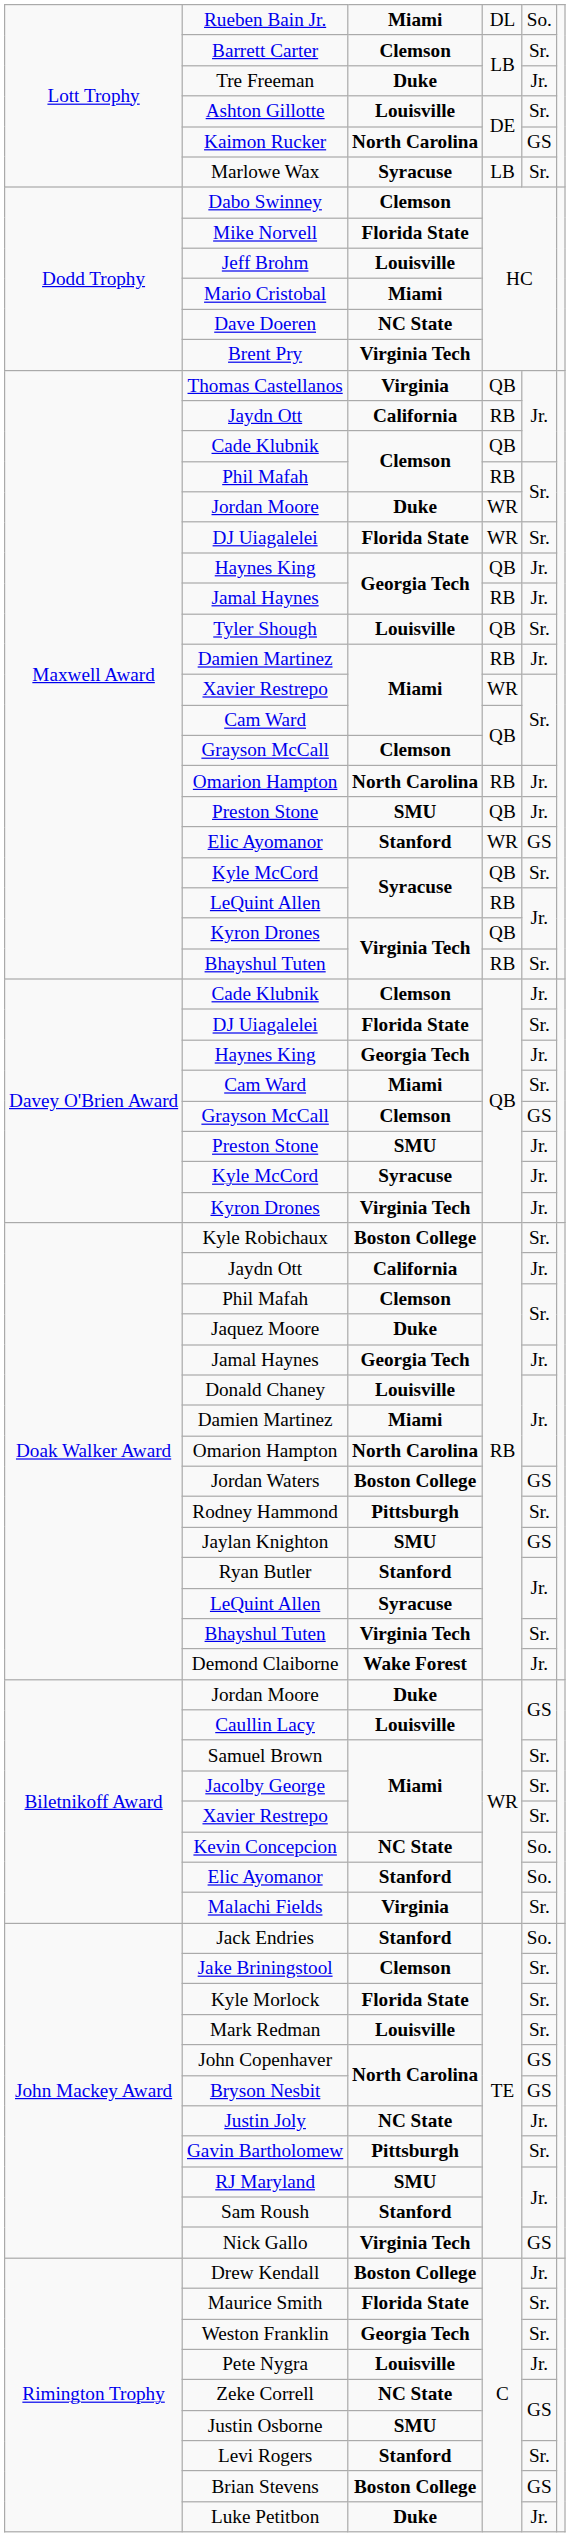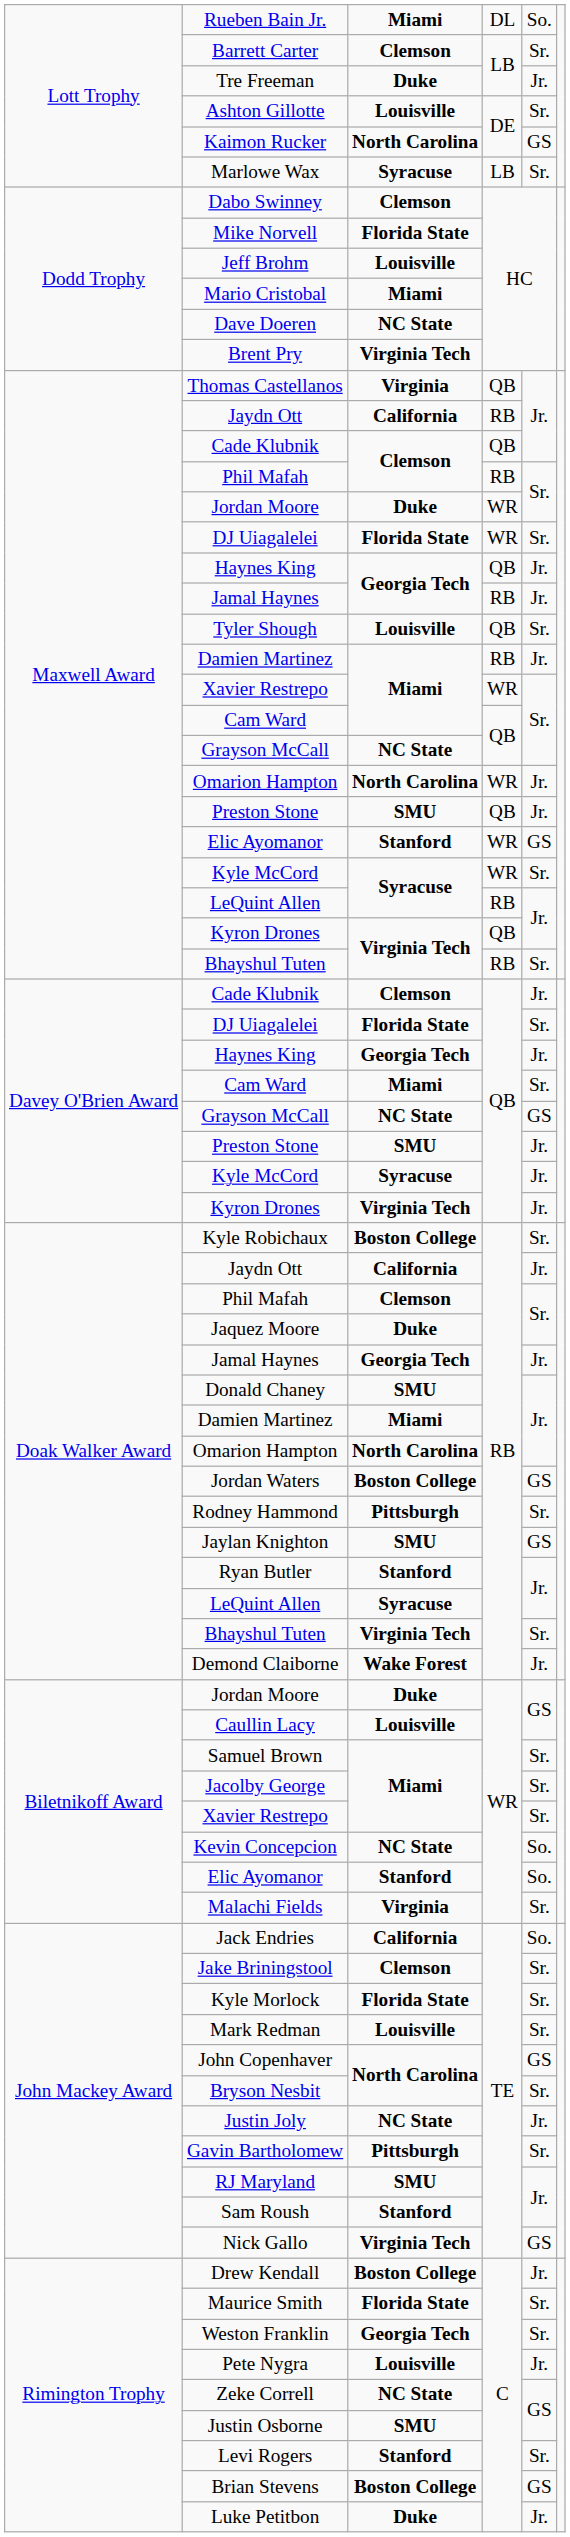(415, 750) Clemson -> (415, 750) NC State
(502, 780) RB -> (502, 780) WR
(502, 872) QB -> (502, 872) WR
(415, 1115) Clemson -> (415, 1115) NC State
(415, 1389) Louisville -> (415, 1389) SMU
(415, 1938) Stanford -> (415, 1938) California
(539, 2090) GS -> (539, 2090) Sr.
